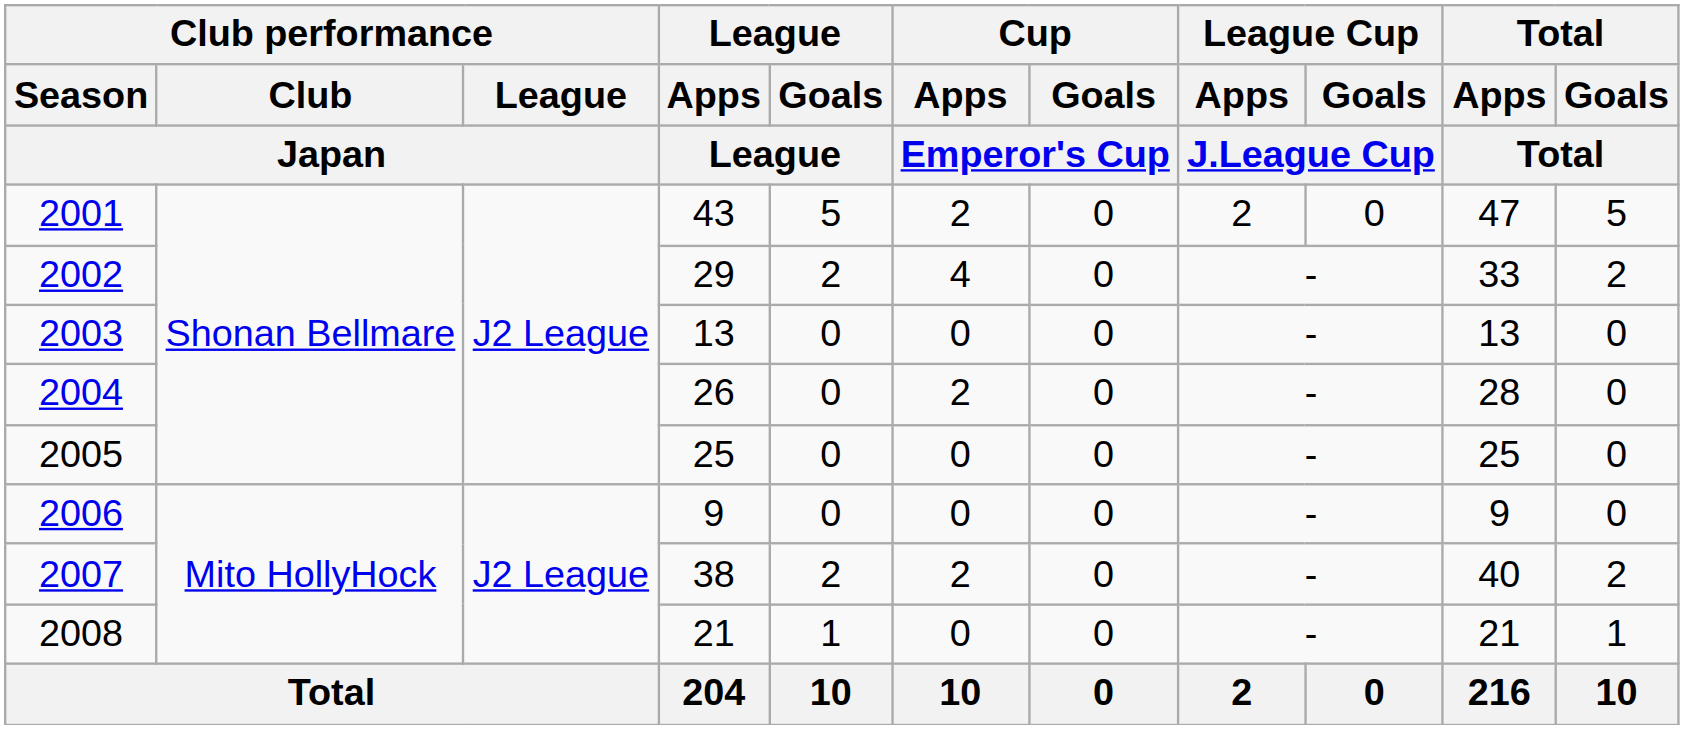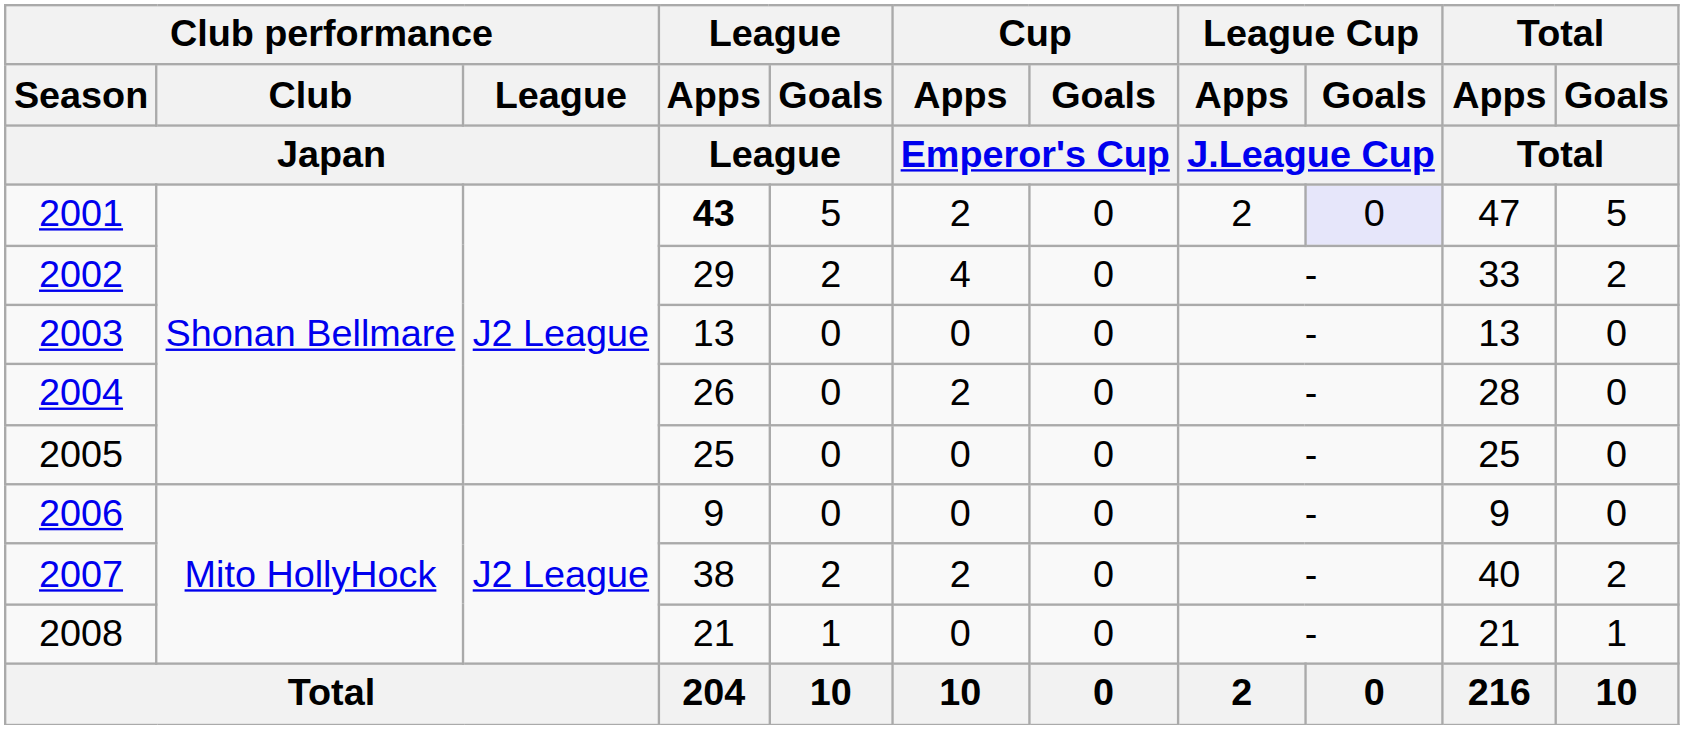(714, 214) normal -> (714, 214) bold
(1374, 214) no background -> (1374, 214) lavender background
